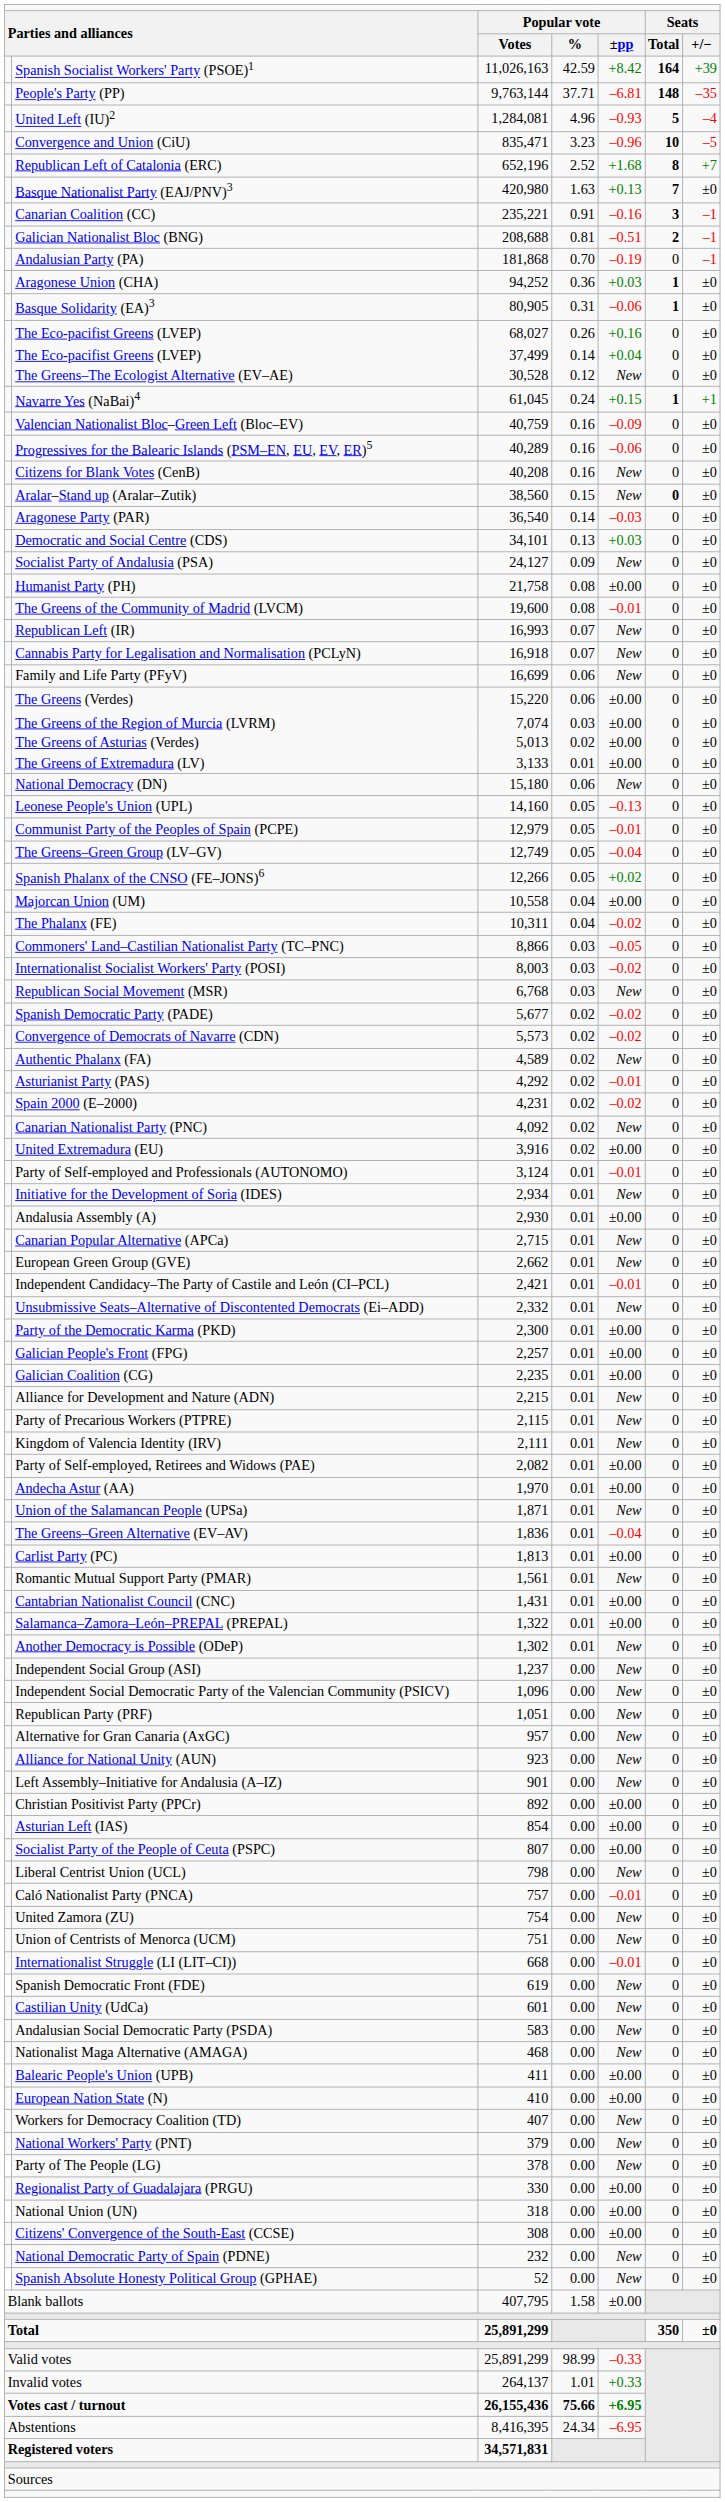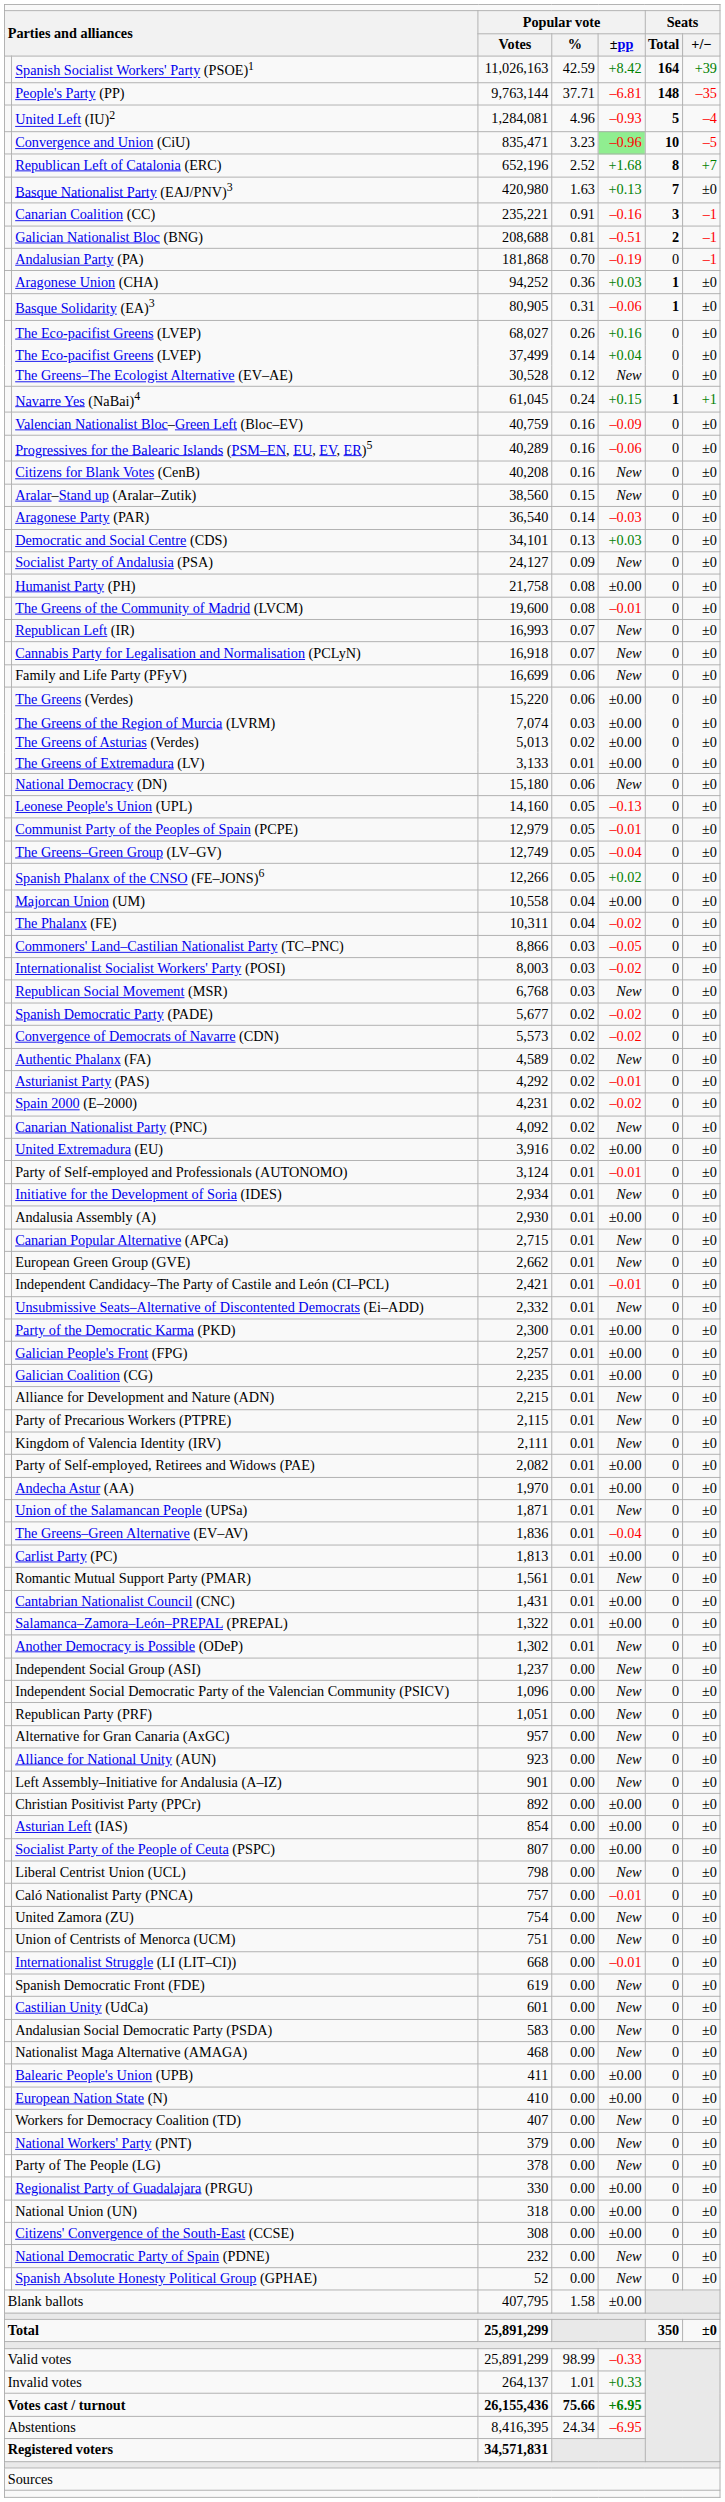(625, 142) no background -> (625, 142) lightgreen background
(676, 495) bold -> (676, 495) normal
